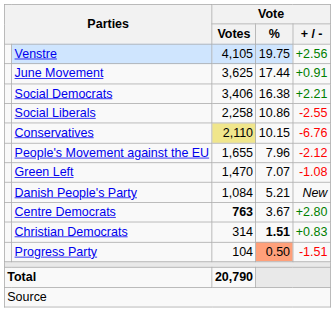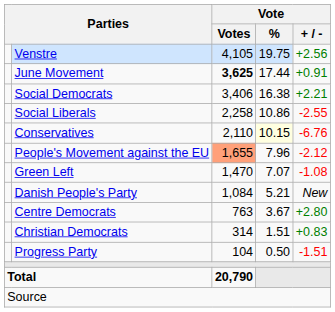(237, 73) normal -> (237, 73) bold
(238, 133) khaki background -> (238, 133) no background
(274, 133) no background -> (274, 133) lightyellow background
(237, 152) no background -> (237, 152) lightsalmon background
(243, 212) bold -> (243, 212) normal
(278, 232) bold -> (278, 232) normal
(278, 251) lightsalmon background -> (278, 251) no background
